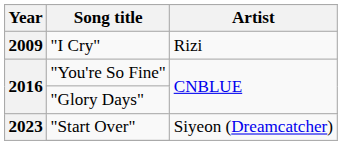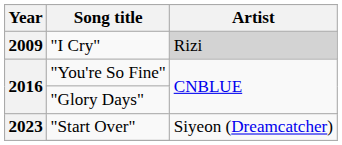(188, 45) no background -> (188, 45) lightgrey background
